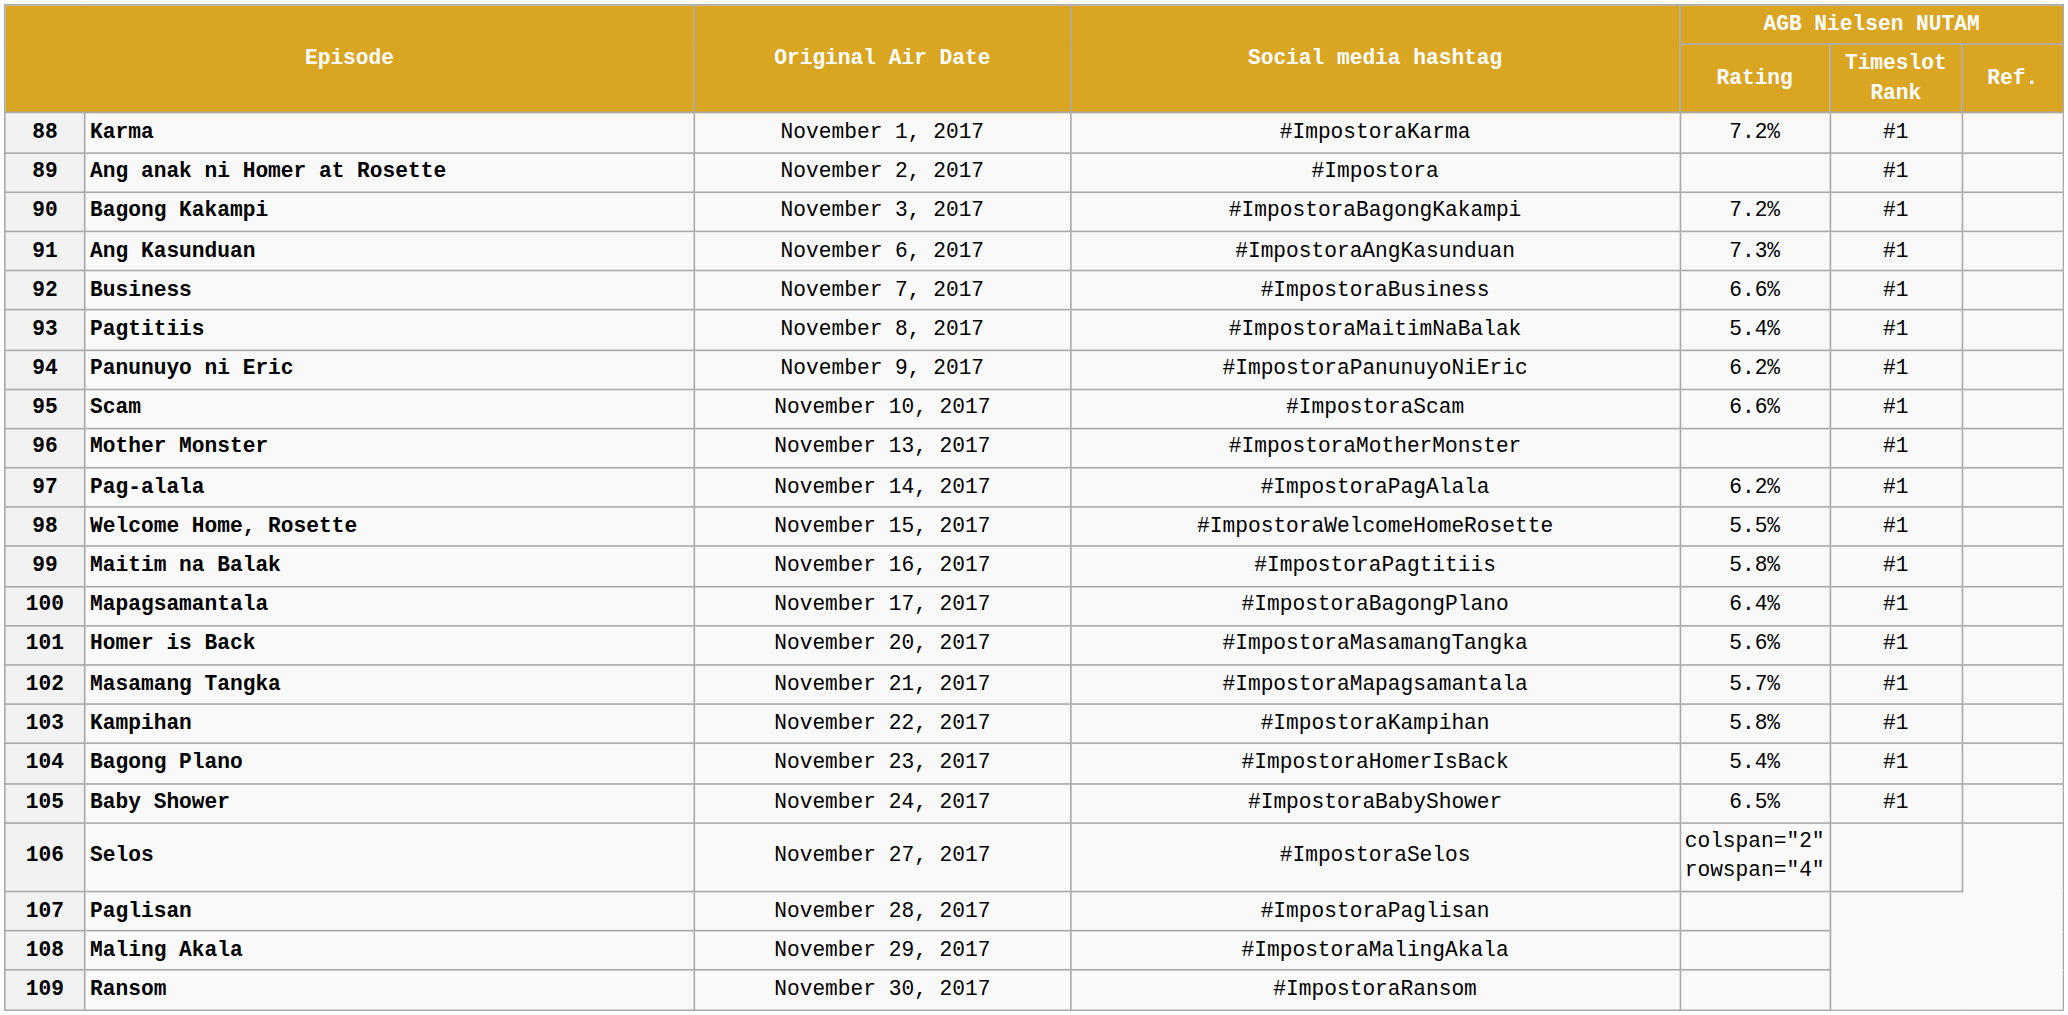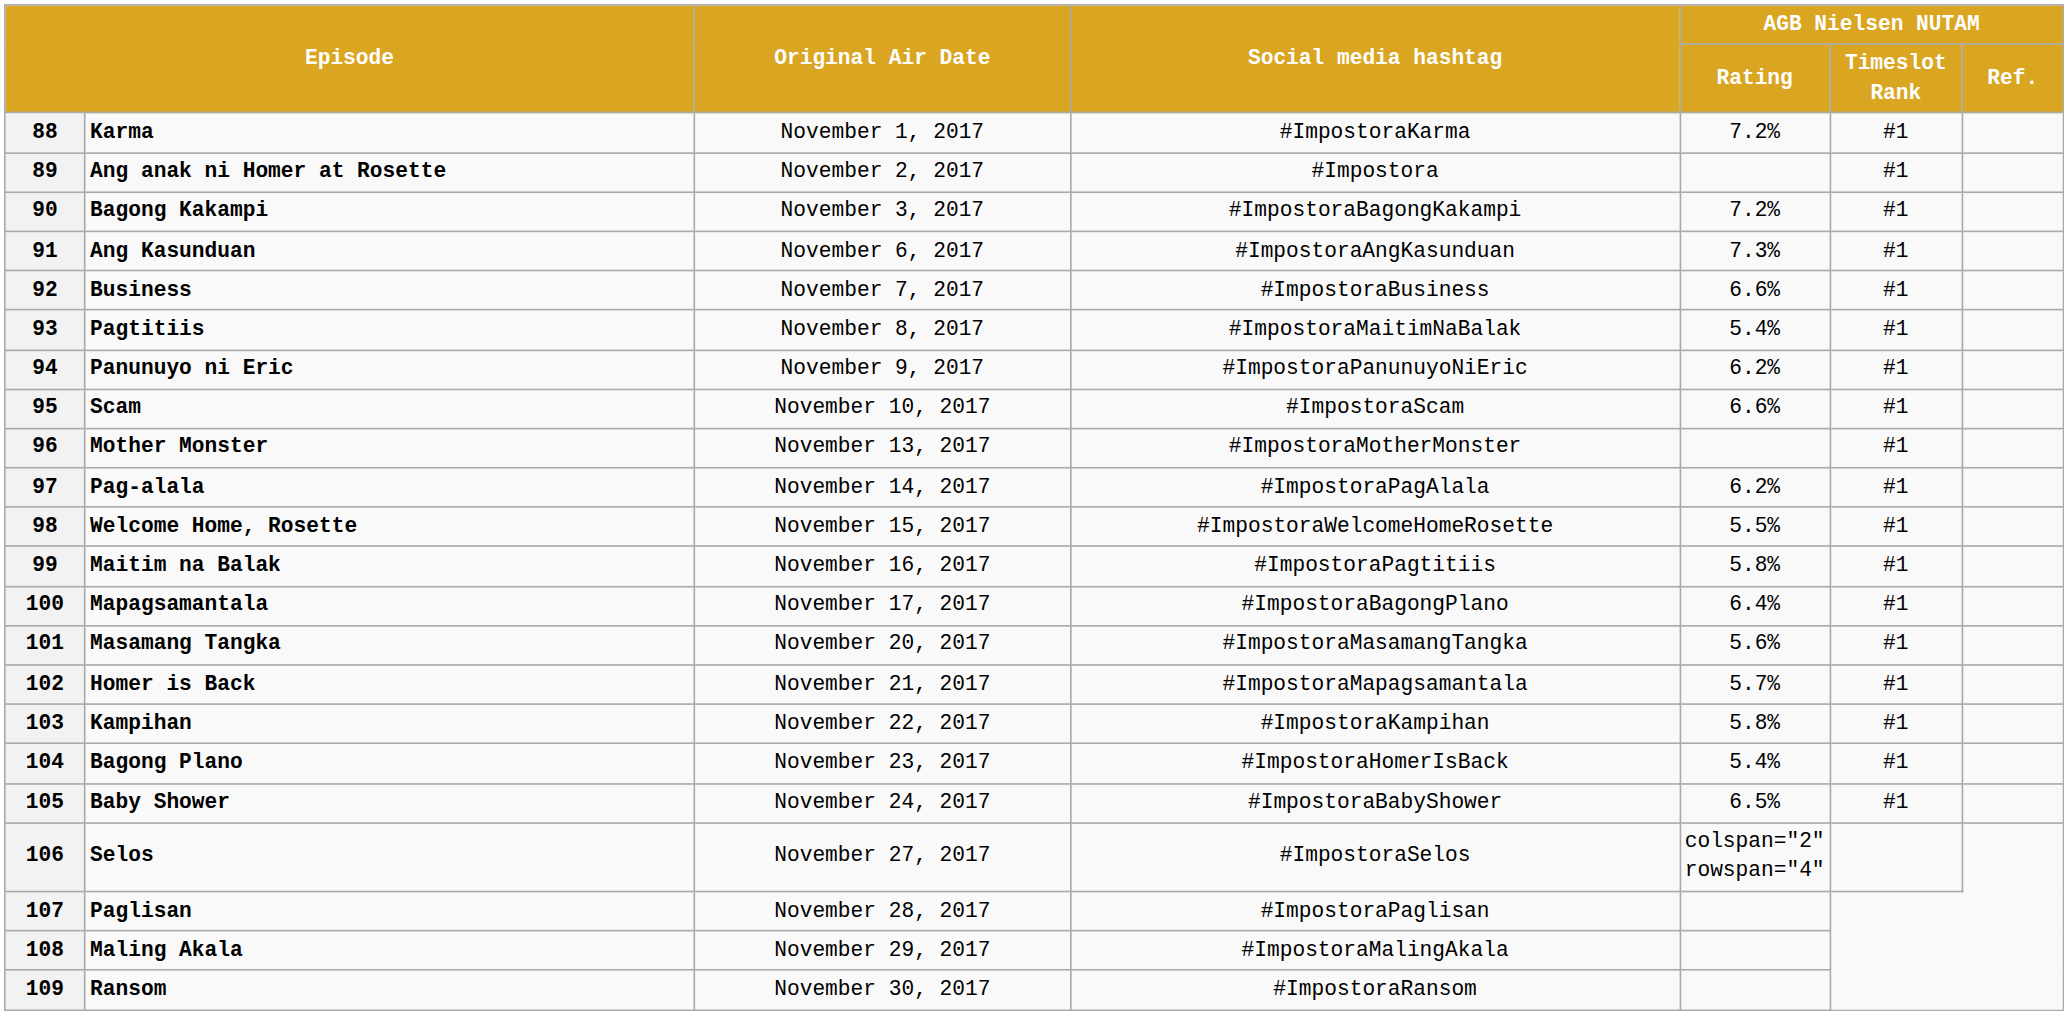(173, 644) Homer is Back -> (185, 644) Masamang Tangka
(185, 684) Masamang Tangka -> (173, 684) Homer is Back
